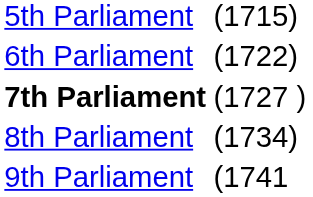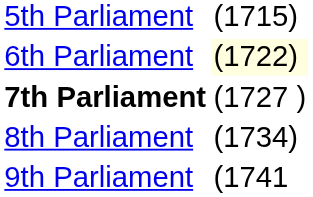(256, 56) no background -> (256, 56) lightyellow background
